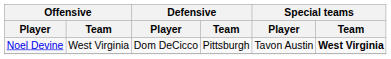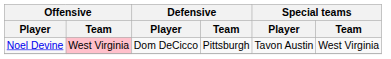(99, 45) no background -> (99, 45) pink background
(351, 45) bold -> (349, 45) normal
